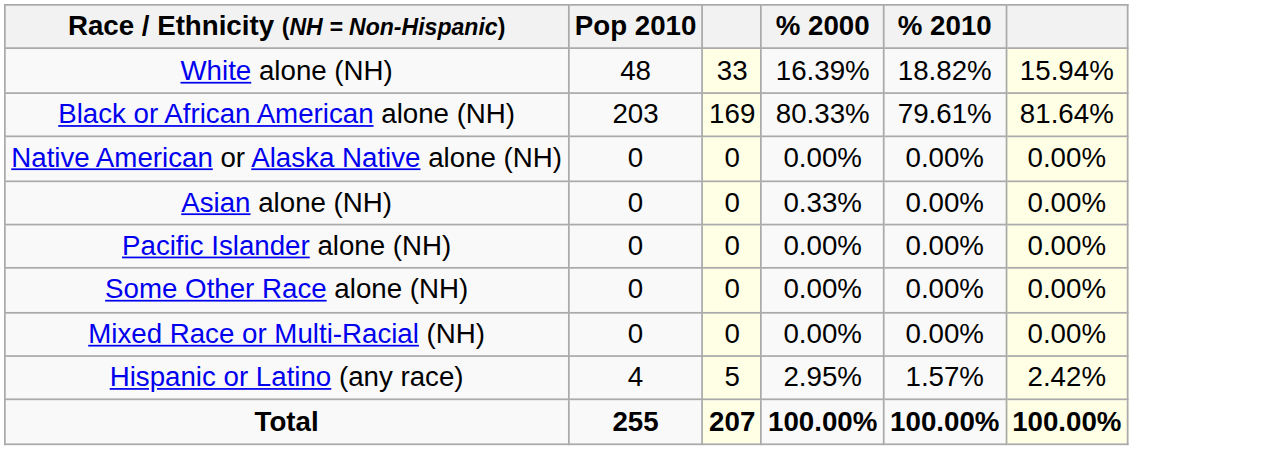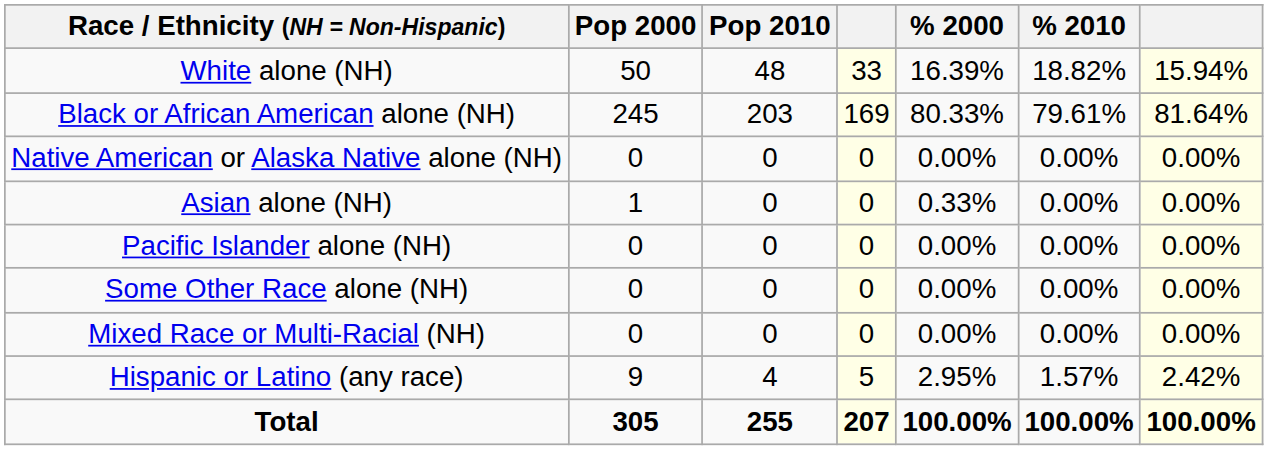+ column: (636, 26)
